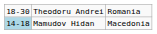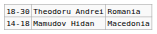(18, 23) lightblue background -> (18, 23) no background
